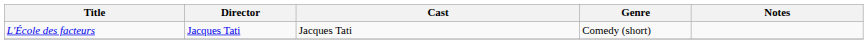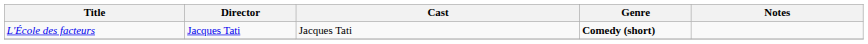(617, 30) normal -> (619, 30) bold
